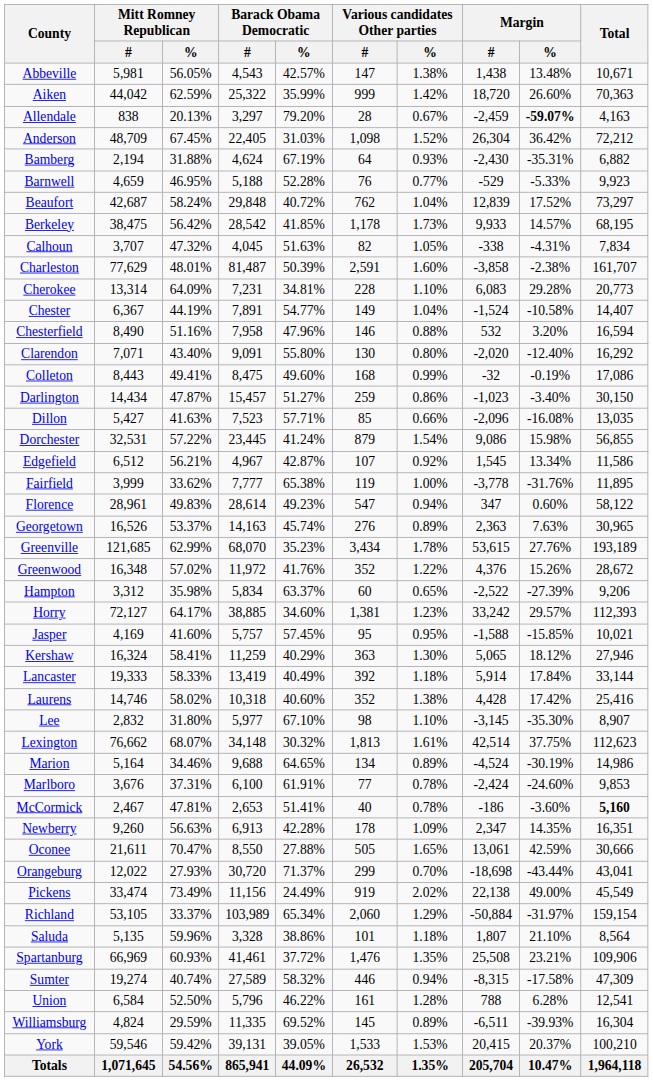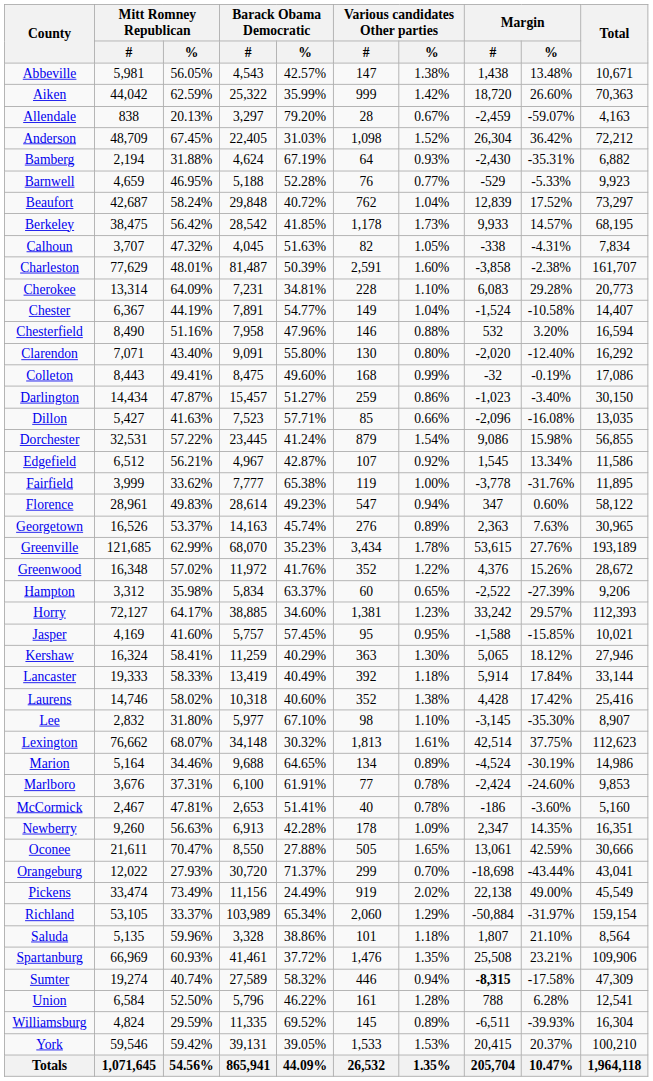(550, 116) bold -> (551, 116) normal
(615, 807) bold -> (614, 807) normal
(491, 979) normal -> (493, 979) bold
